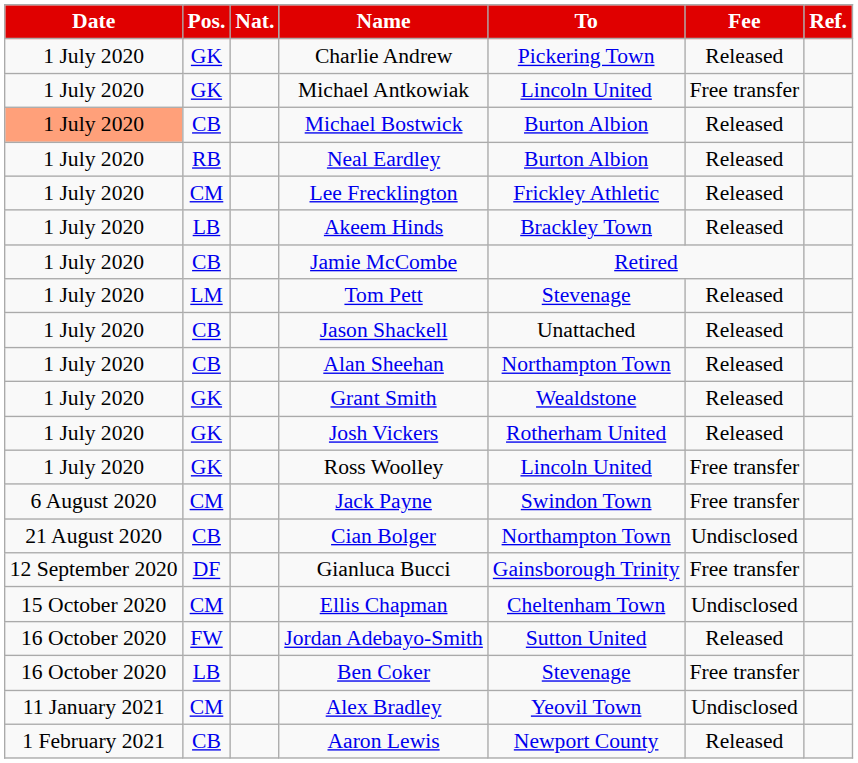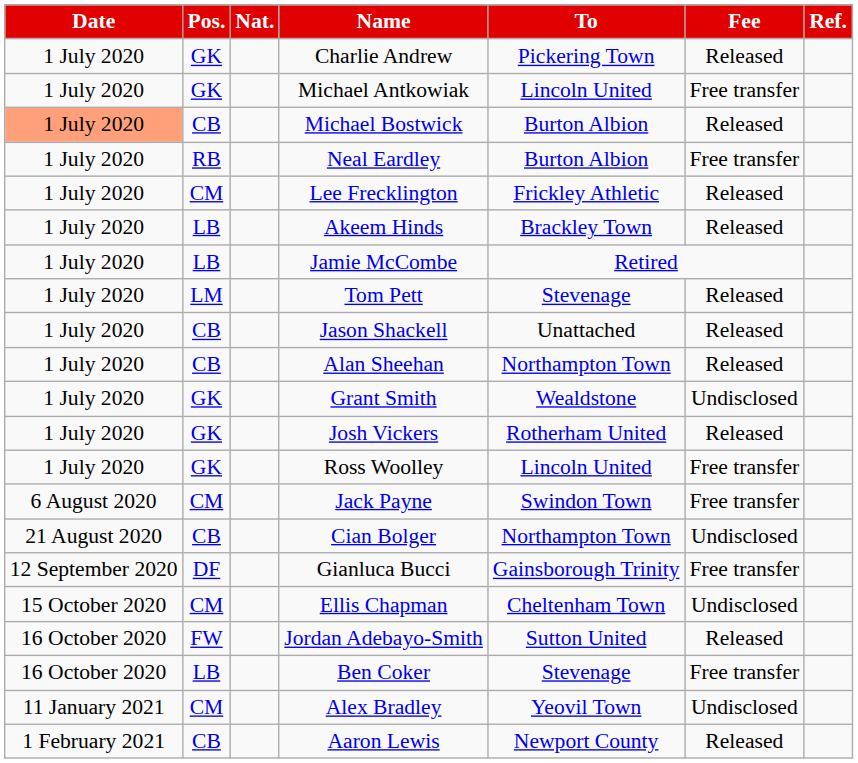(744, 158) Released -> (744, 158) Free transfer
(206, 261) CB -> (206, 261) LB
(744, 398) Released -> (744, 398) Undisclosed
